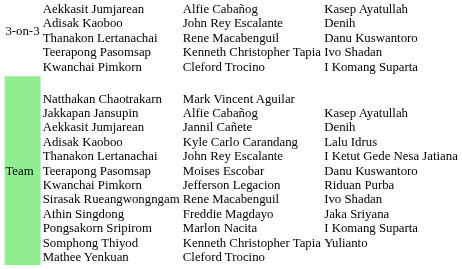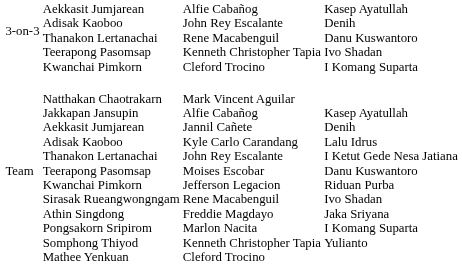(20, 170) lightgreen background -> (20, 170) no background
